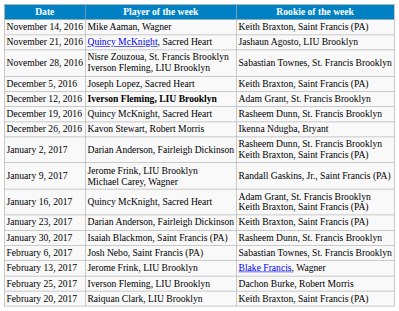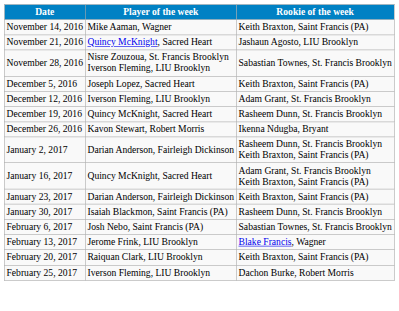(152, 99) bold -> (149, 99) normal
- row: (37, 176)
rows swapped: (42, 298) <-> (42, 283)
